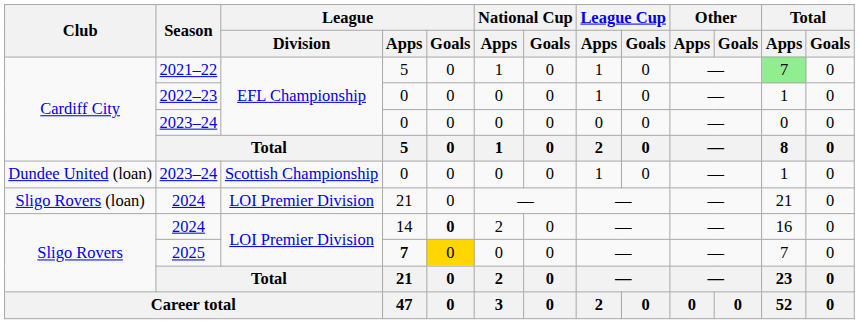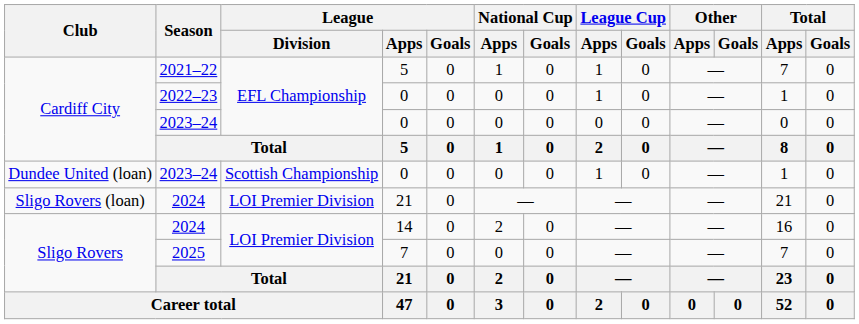(784, 69) lightgreen background -> (784, 69) no background
(450, 226) bold -> (450, 226) normal
(404, 252) bold -> (404, 252) normal
(450, 252) gold background -> (450, 252) no background
